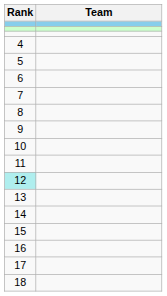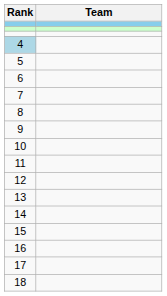(20, 44) no background -> (20, 44) lightblue background
(20, 180) paleturquoise background -> (20, 180) no background
